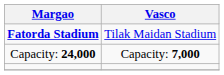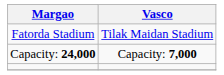(53, 34) bold -> (53, 34) normal
